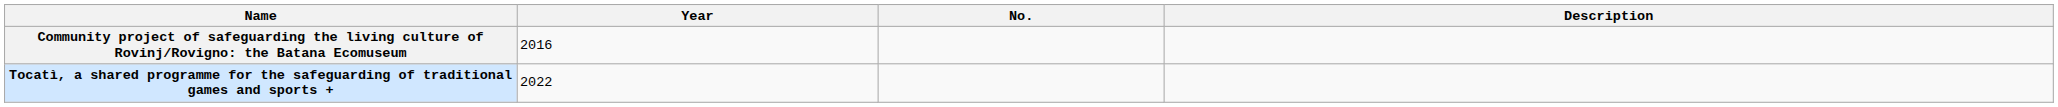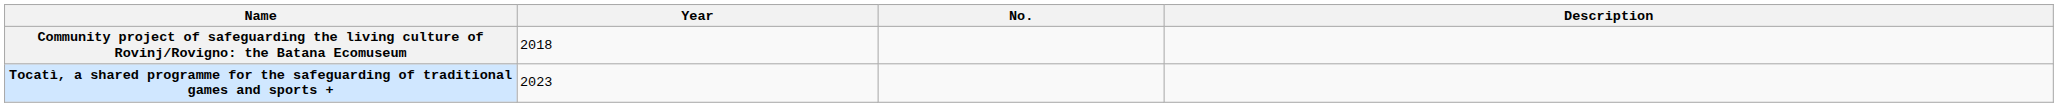(536, 45) 2016 -> (536, 45) 2018
(536, 83) 2022 -> (536, 83) 2023
